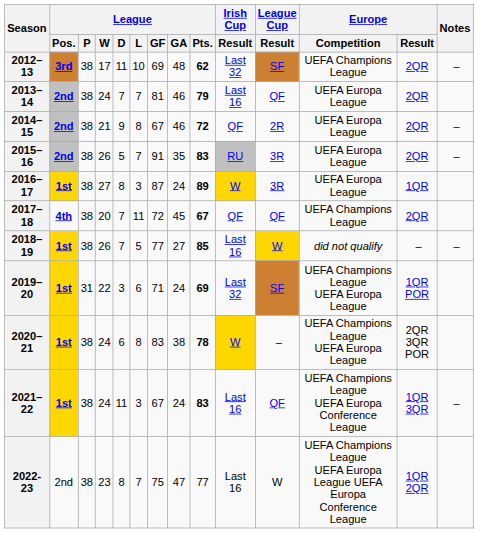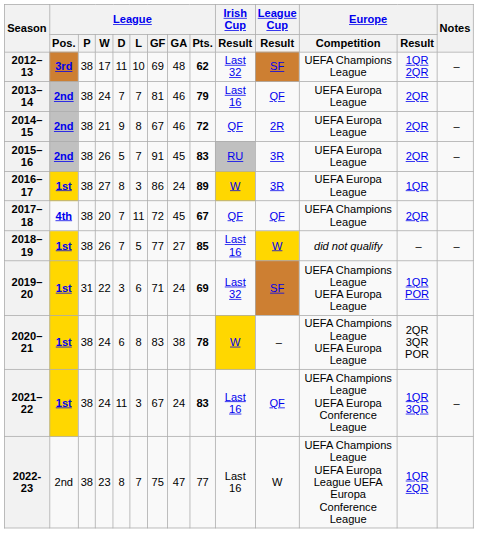(417, 67) 2QR -> (417, 67) 1QR 2QR
(179, 157) 35 -> (179, 157) 45
(158, 186) 87 -> (158, 186) 86
